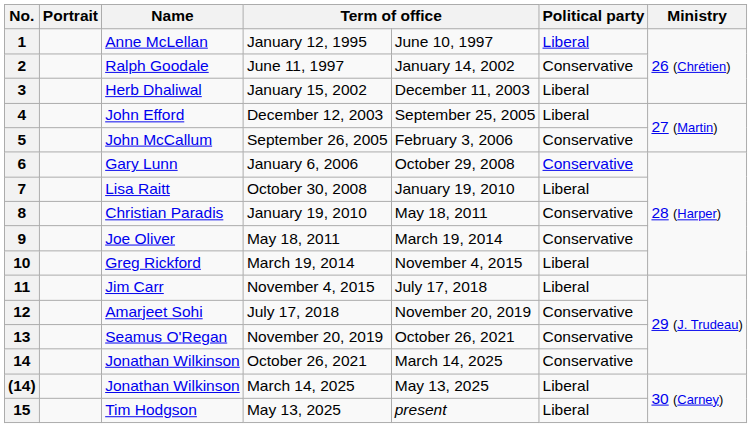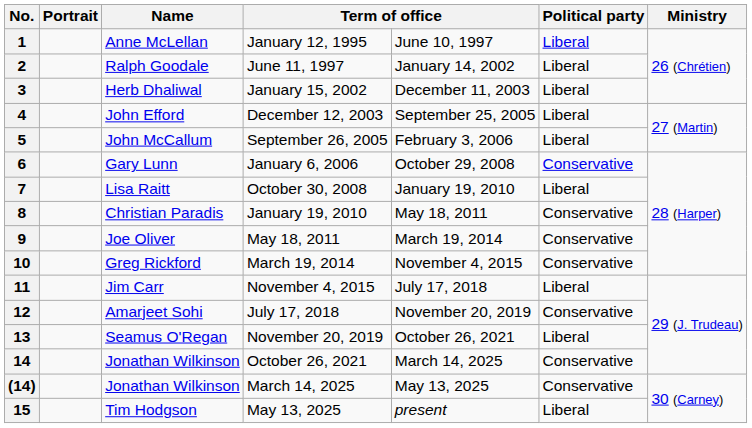(588, 66) Conservative -> (566, 66) Liberal
(588, 139) Conservative -> (566, 139) Liberal
(566, 262) Liberal -> (588, 262) Conservative
(588, 336) Conservative -> (566, 336) Liberal
(566, 386) Liberal -> (588, 386) Conservative
